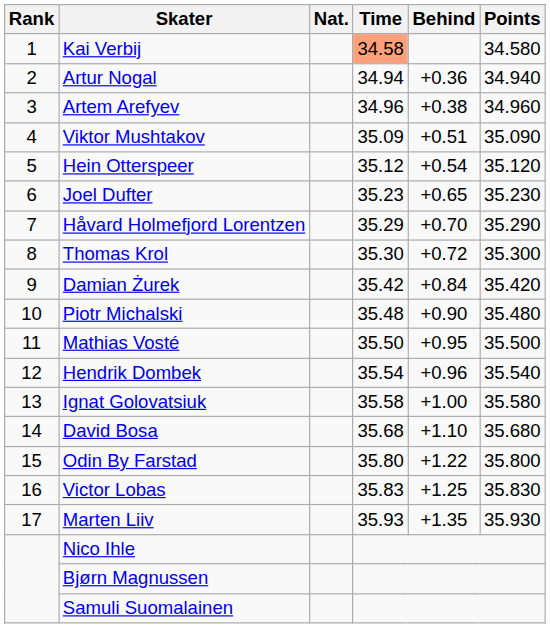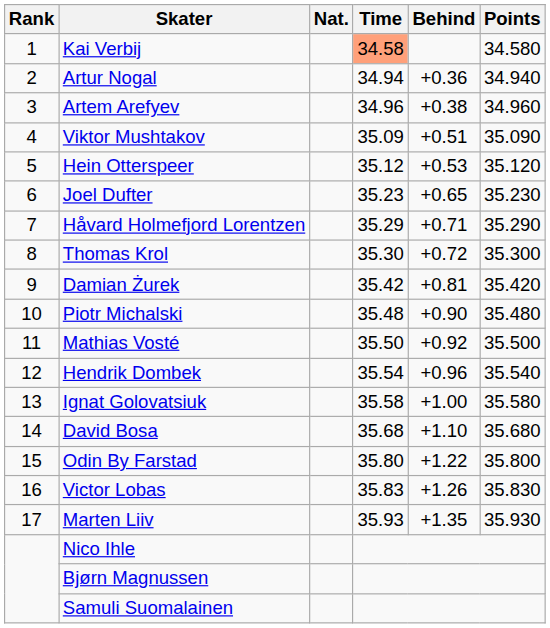(444, 166) +0.54 -> (444, 166) +0.53
(444, 225) +0.70 -> (444, 225) +0.71
(444, 284) +0.84 -> (444, 284) +0.81
(444, 343) +0.95 -> (444, 343) +0.92
(444, 490) +1.25 -> (444, 490) +1.26
